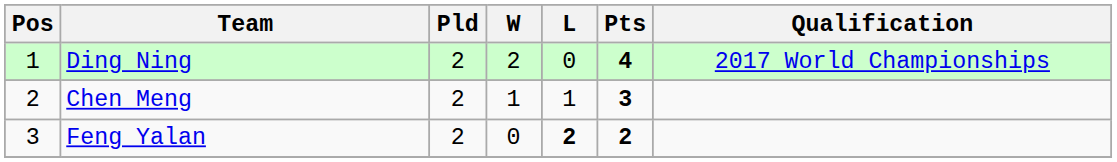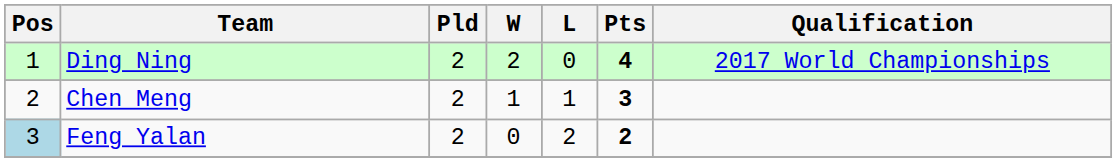(33, 138) no background -> (33, 138) lightblue background
(569, 138) bold -> (569, 138) normal
